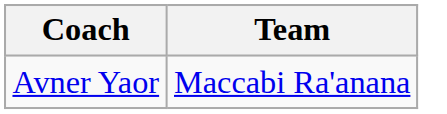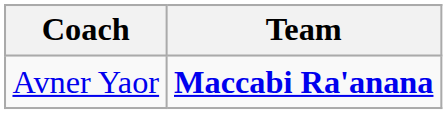(292, 81) normal -> (304, 81) bold
